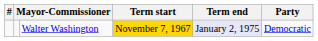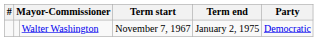(153, 28) gold background -> (153, 28) no background
(227, 28) lavender background -> (227, 28) no background
